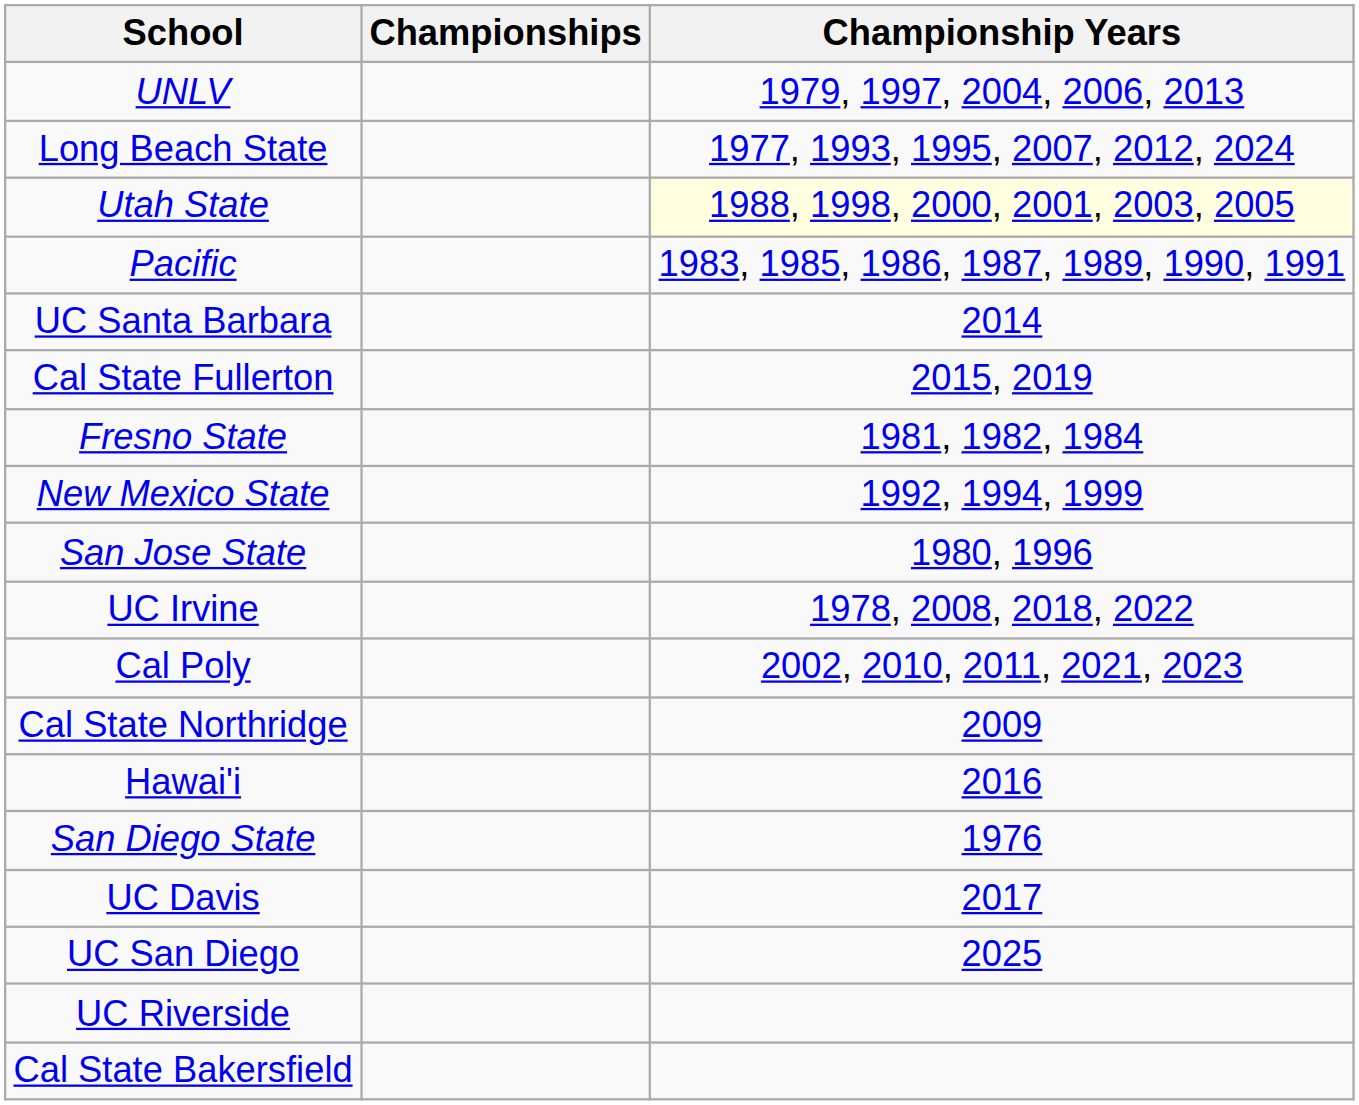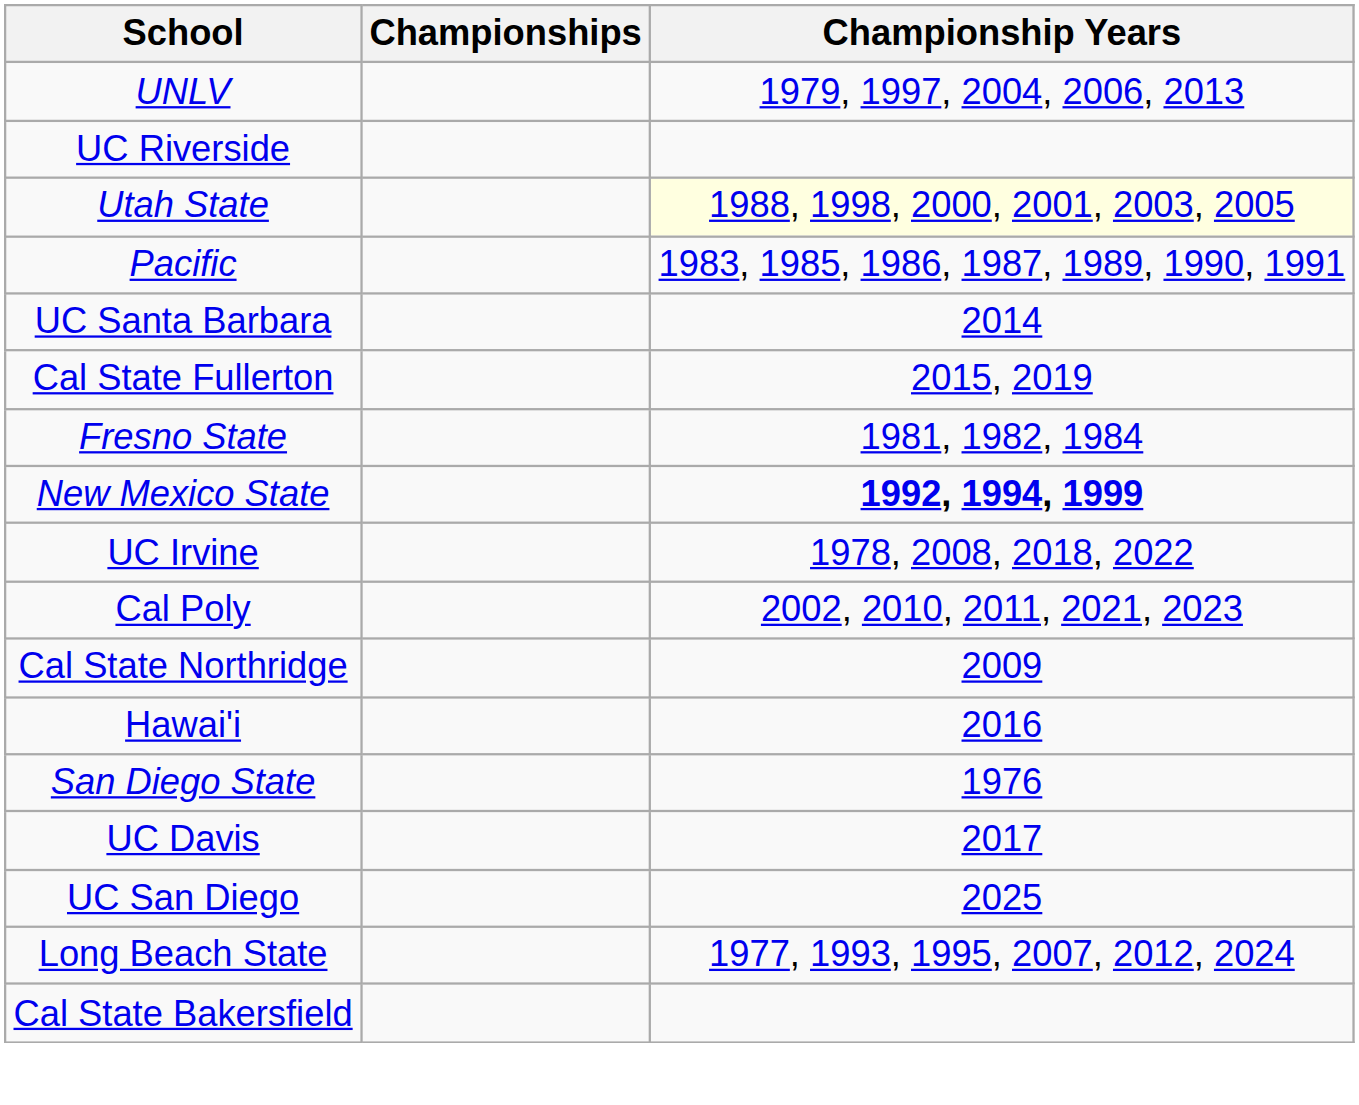rows swapped: (183, 148) <-> (183, 1012)
(1002, 494) normal -> (1002, 494) bold
- row: (183, 551)
